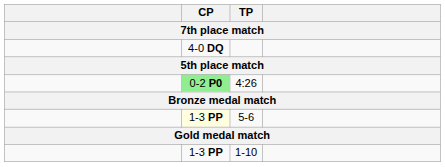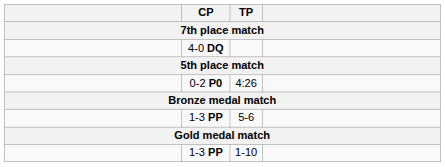(206, 83) lightgreen background -> (206, 83) no background
(206, 118) lightyellow background -> (206, 118) no background
